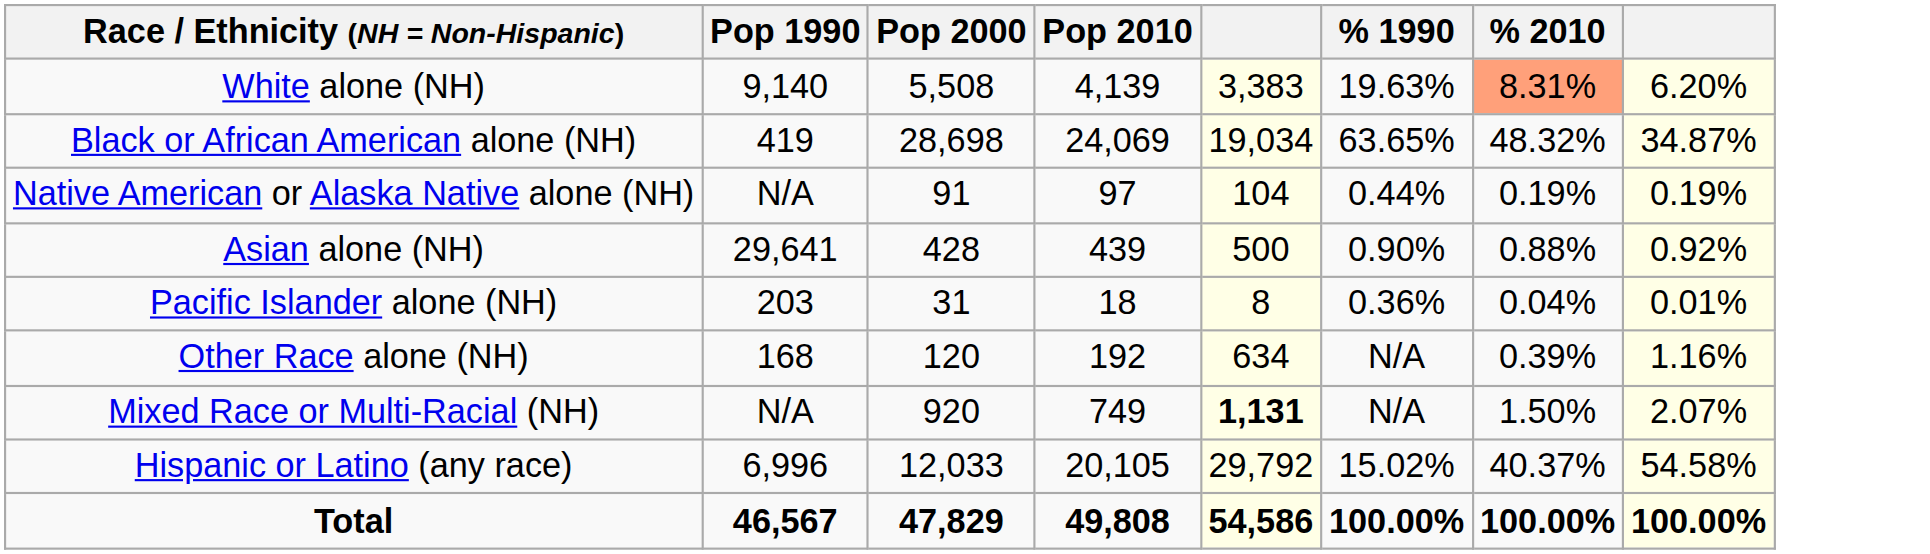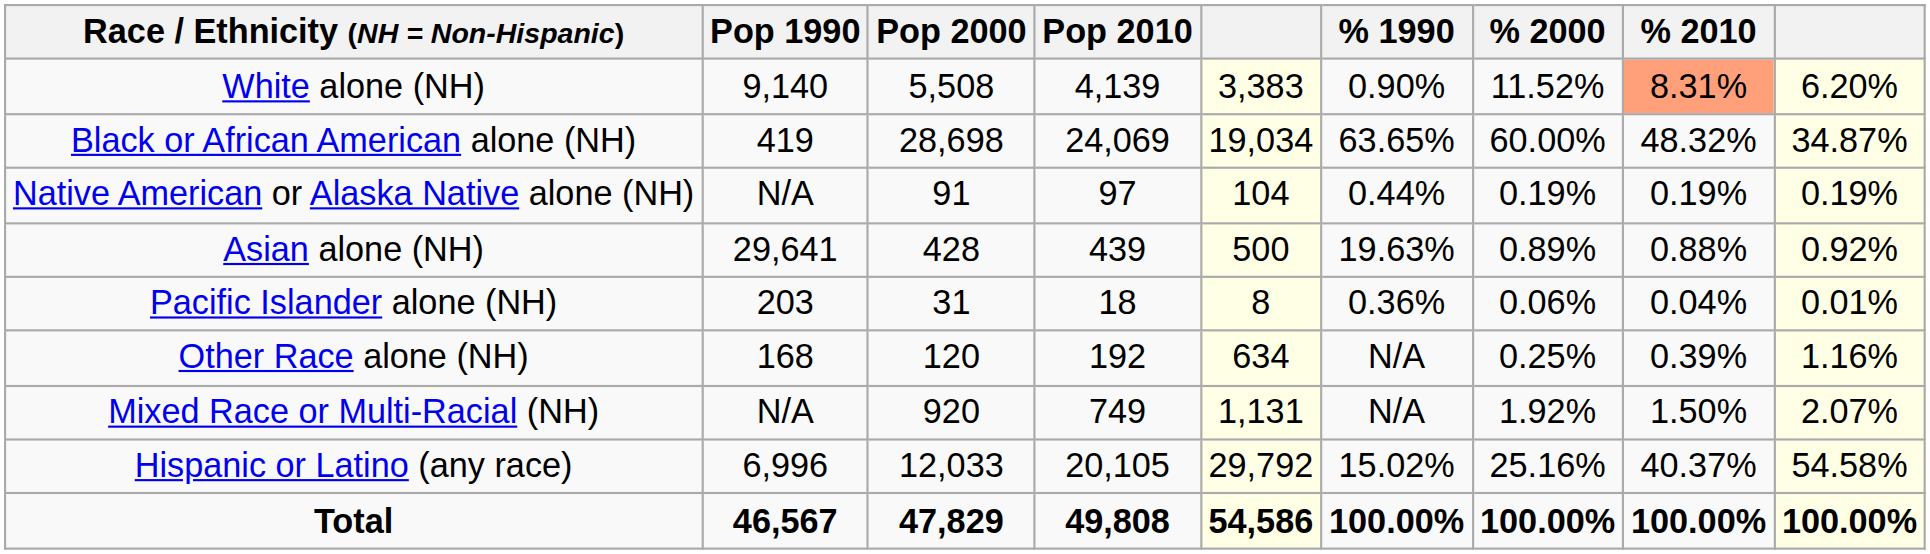+ column: (1548, 31)
(1397, 85) 19.63% -> (1397, 85) 0.90%
(1397, 248) 0.90% -> (1397, 248) 19.63%
(1261, 411) bold -> (1261, 411) normal
